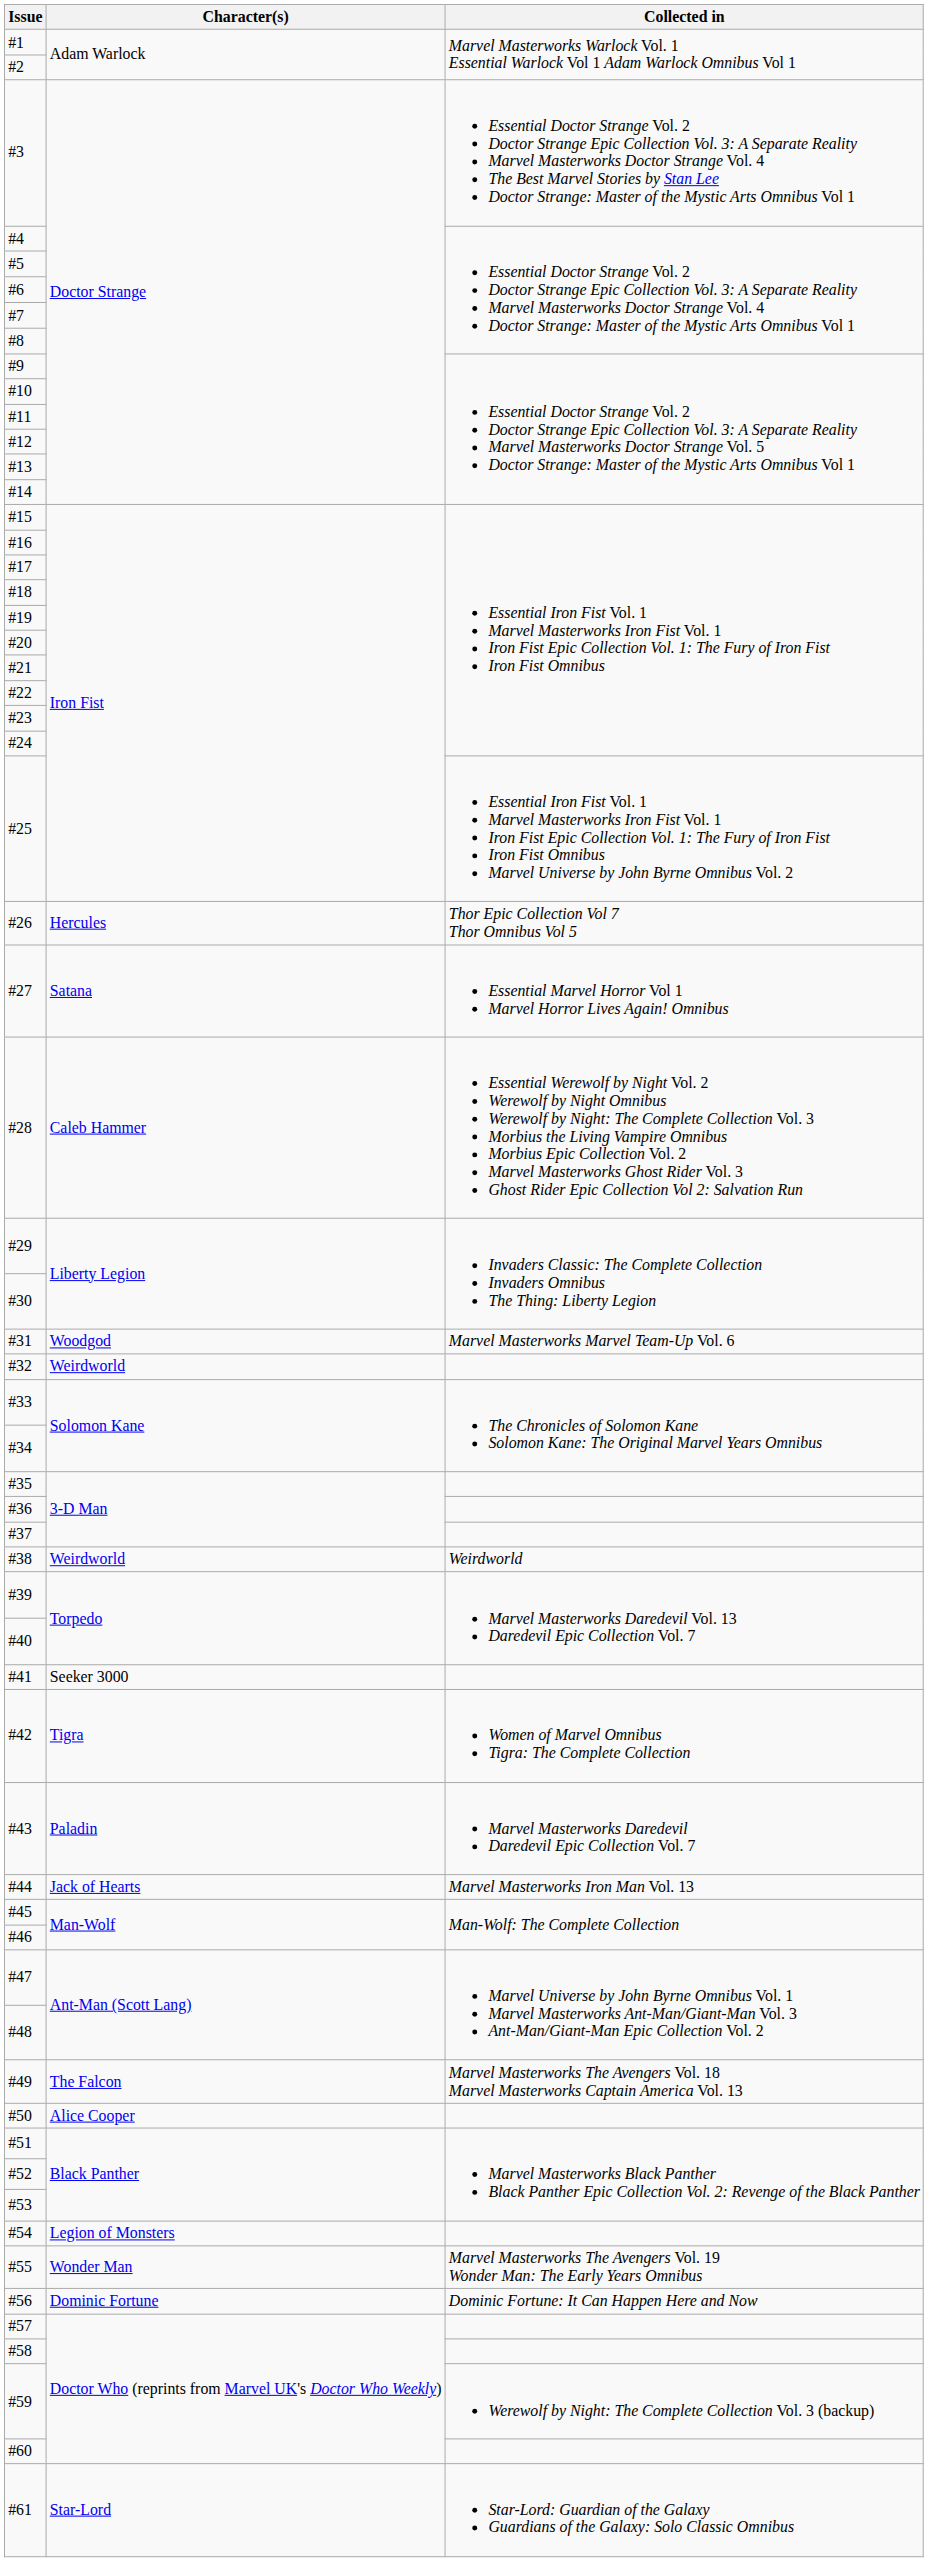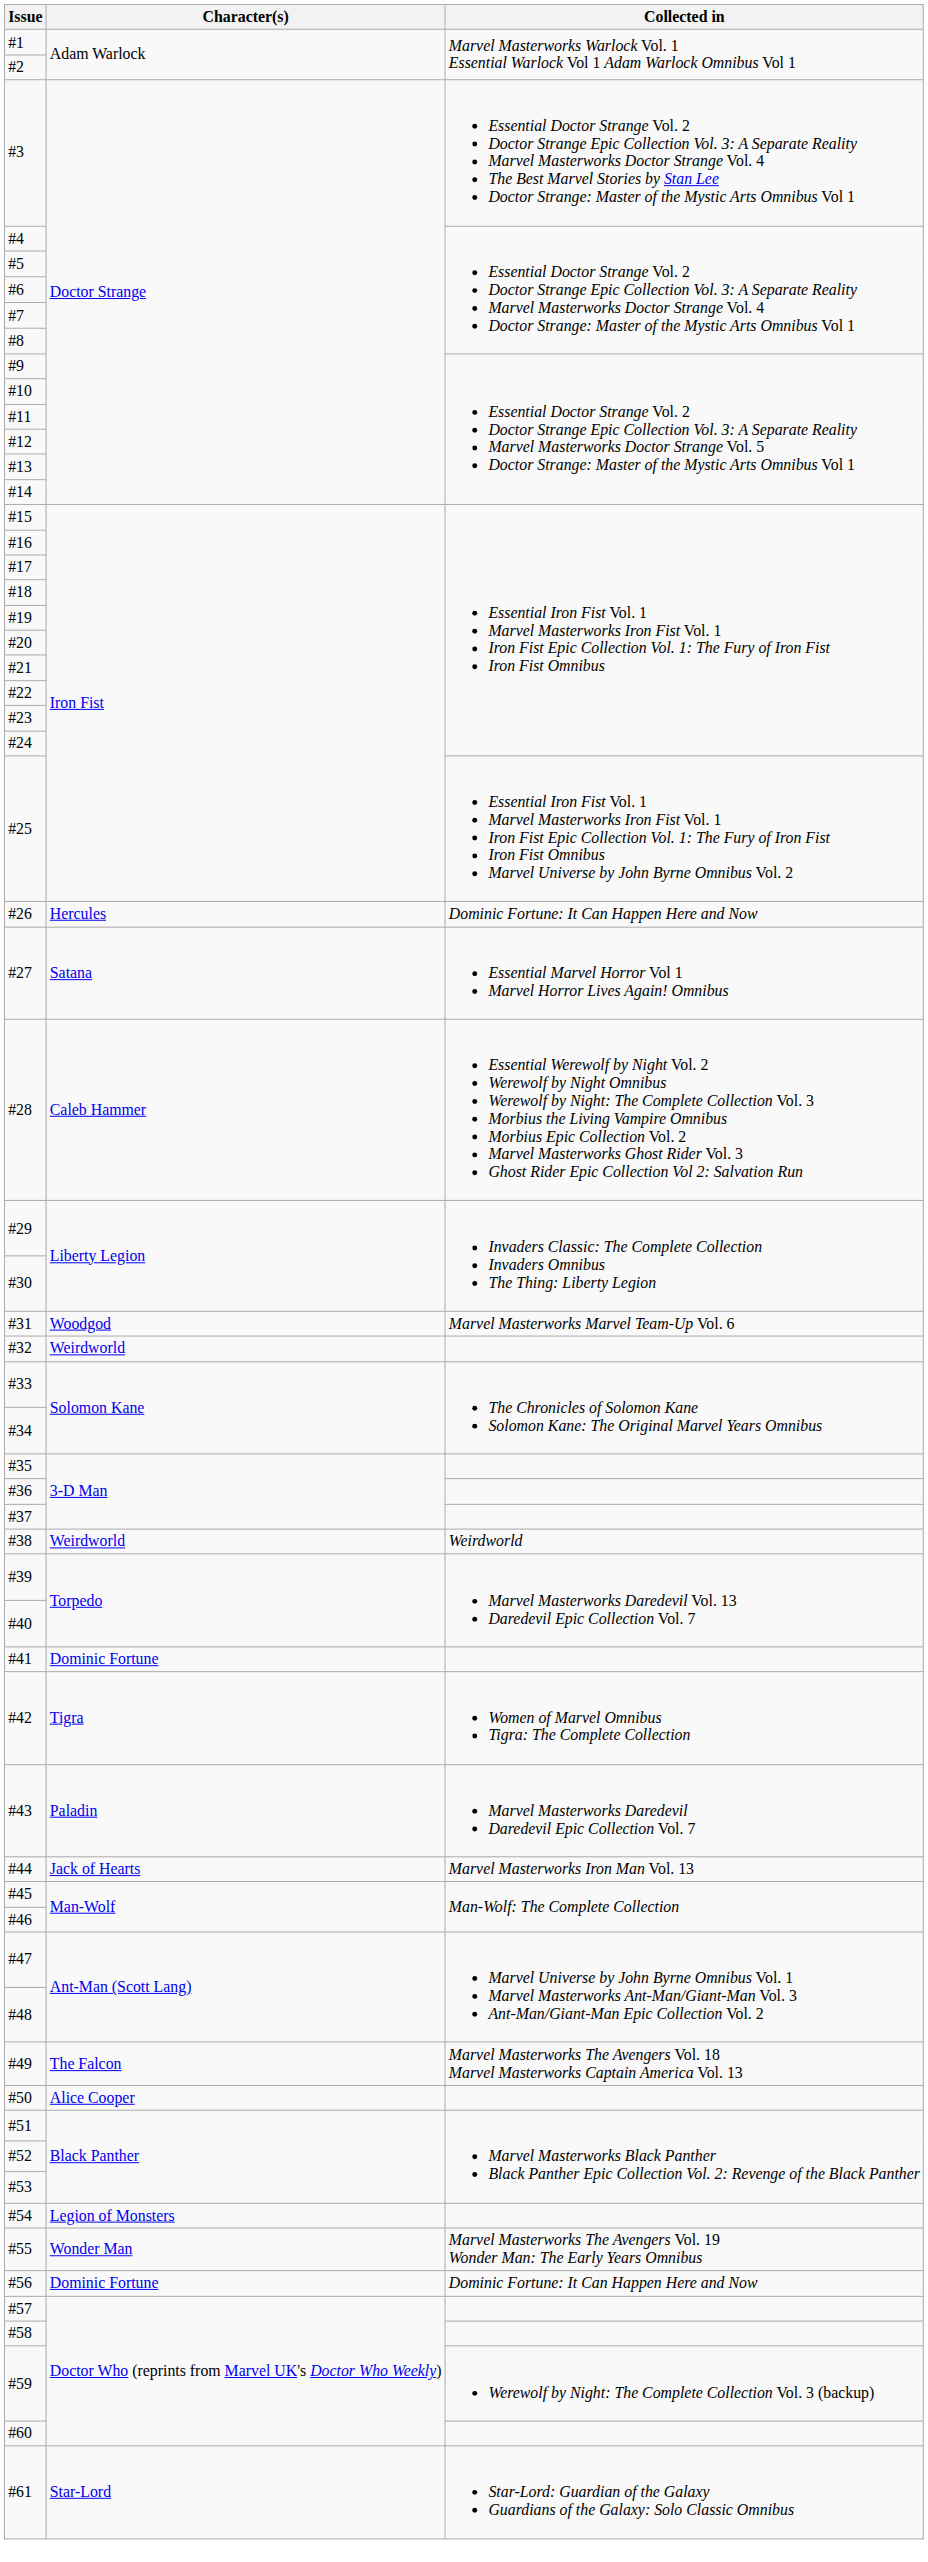(534, 923) Thor Epic Collection Vol 7 Thor Omnibus Vol 5 -> (603, 914) Dominic Fortune: It Can Happen Here and Now
(89, 1677) Seeker 3000 -> (104, 1659) Dominic Fortune
